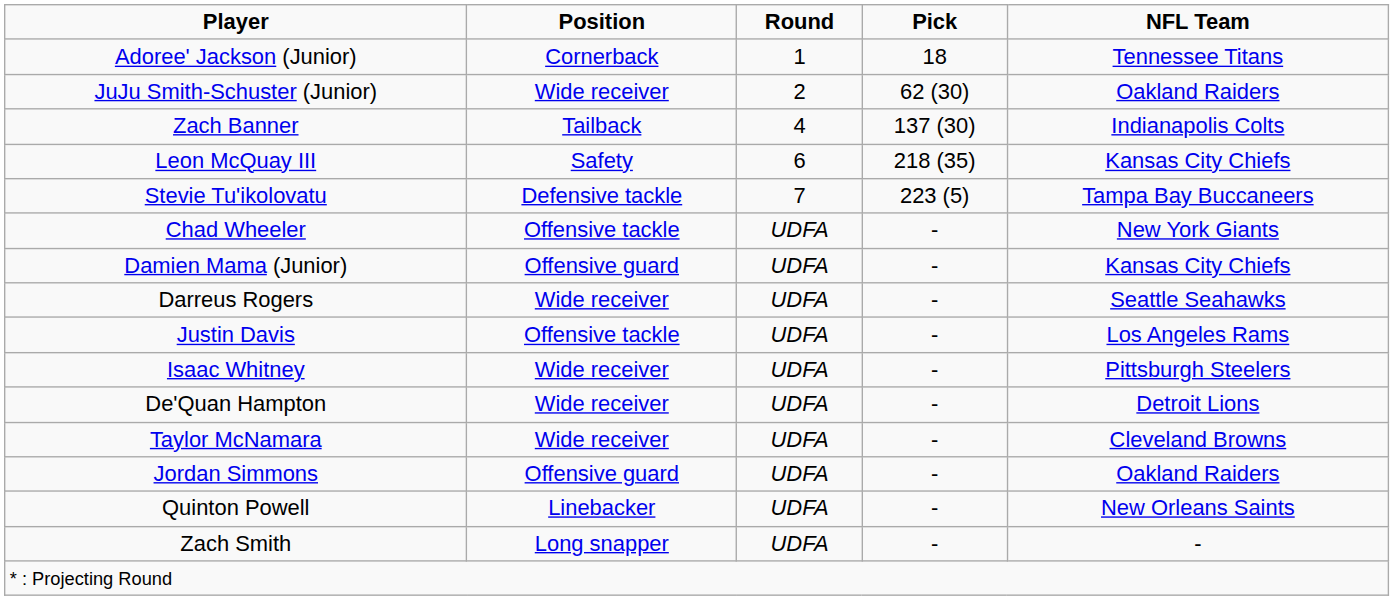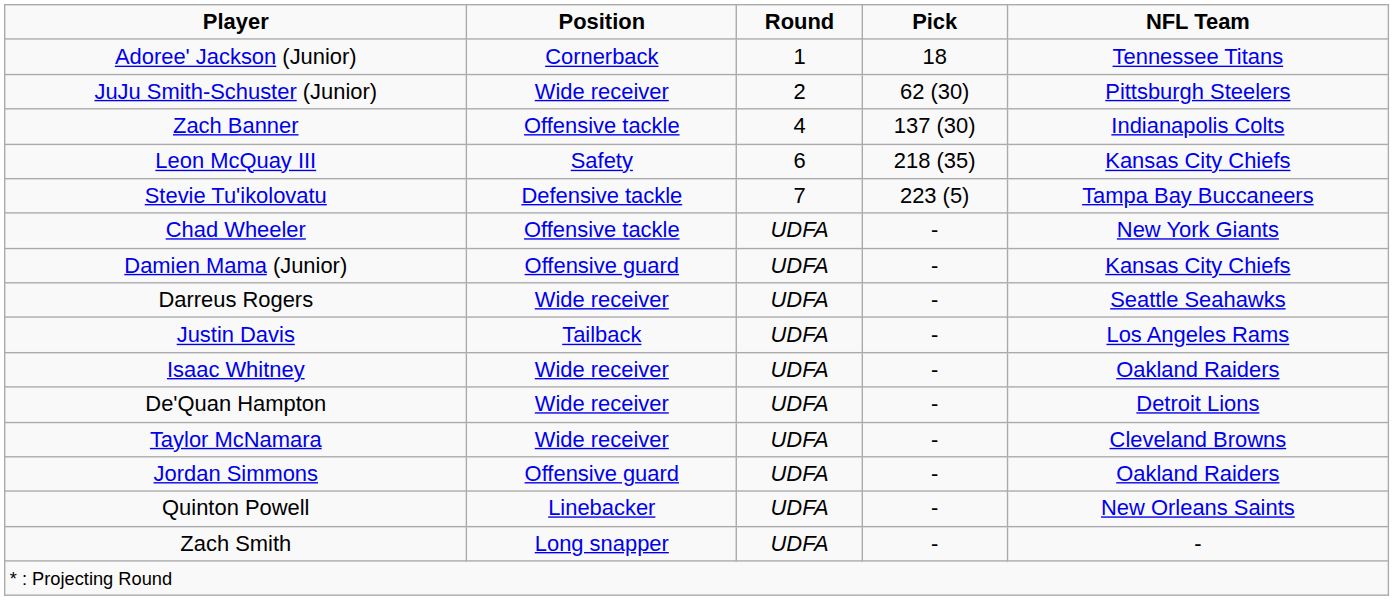(1198, 91) Oakland Raiders -> (1198, 91) Pittsburgh Steelers
(602, 126) Tailback -> (602, 126) Offensive tackle
(602, 334) Offensive tackle -> (602, 334) Tailback
(1198, 369) Pittsburgh Steelers -> (1198, 369) Oakland Raiders
